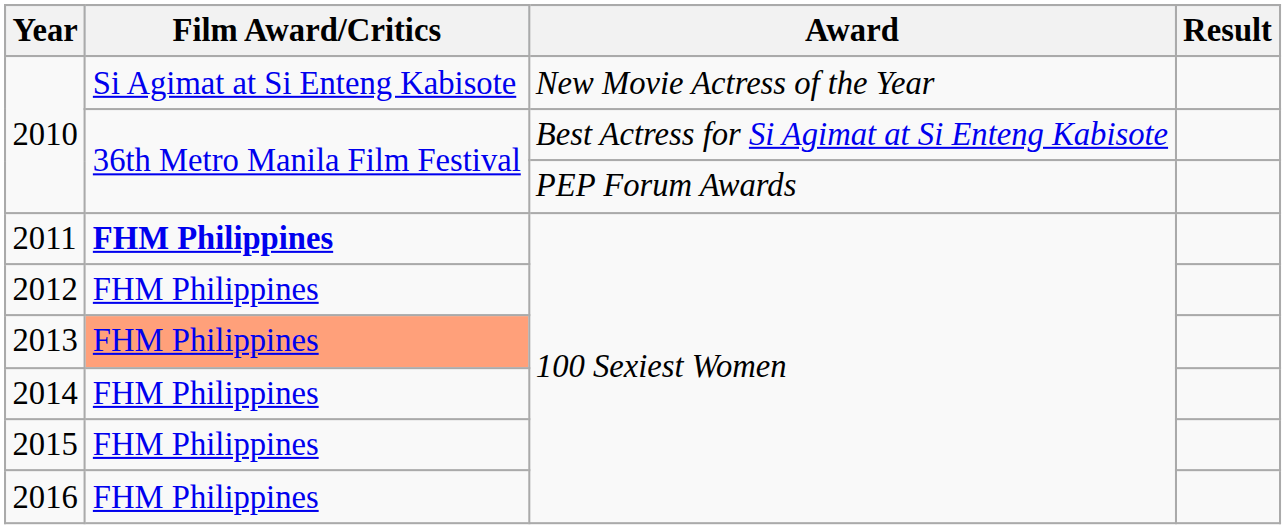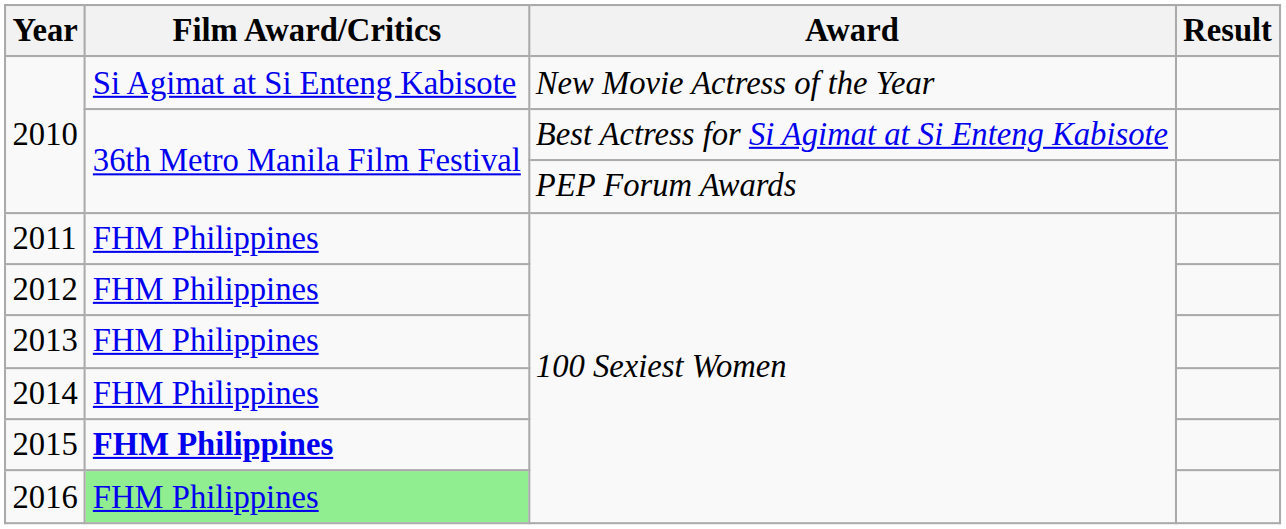(213, 237) bold -> (206, 237) normal
(206, 340) lightsalmon background -> (206, 340) no background
(206, 444) normal -> (213, 444) bold
(206, 496) no background -> (206, 496) lightgreen background
